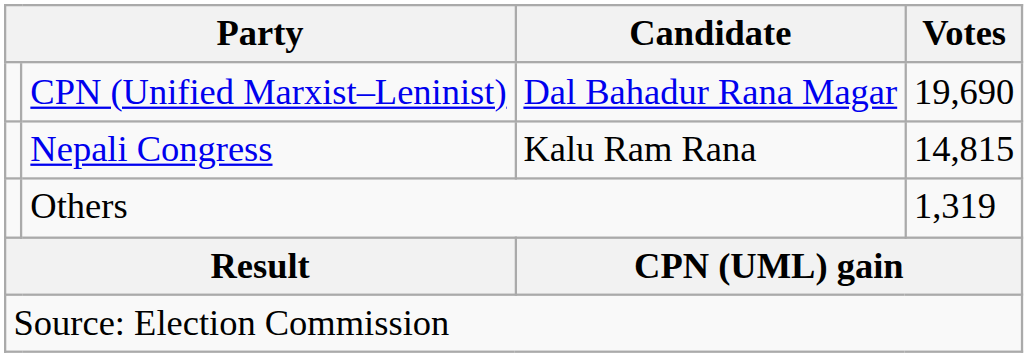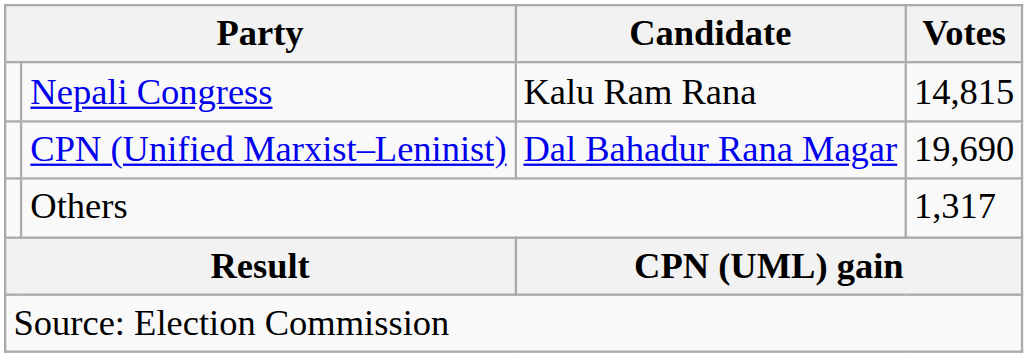rows swapped: (268, 91) <-> (151, 149)
(955, 206) 1,319 -> (955, 206) 1,317
